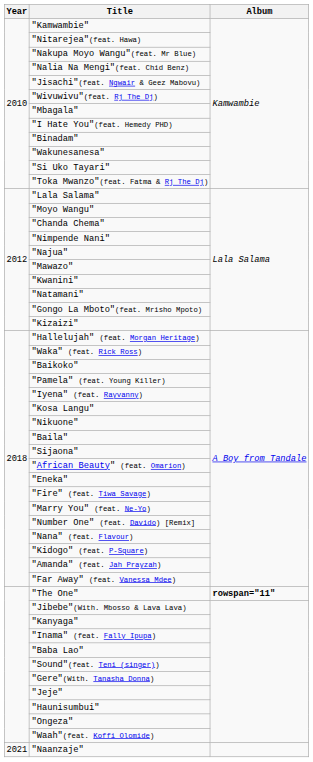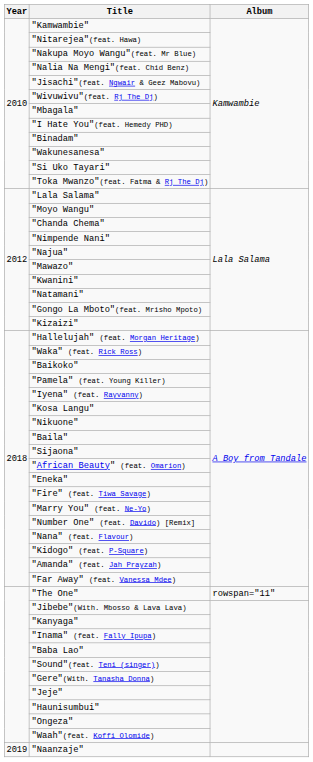(244, 593) bold -> (244, 593) normal
(17, 750) 2021 -> (17, 750) 2019
